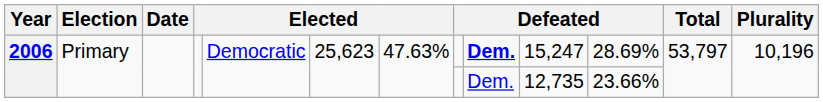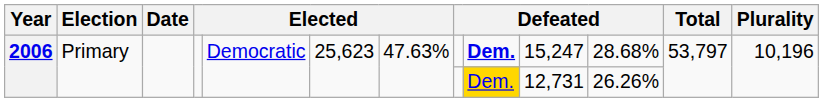(626, 50) 28.69% -> (626, 50) 28.68%
(491, 81) no background -> (491, 81) gold background
(554, 81) 12,735 -> (554, 81) 12,731
(626, 81) 23.66% -> (626, 81) 26.26%
